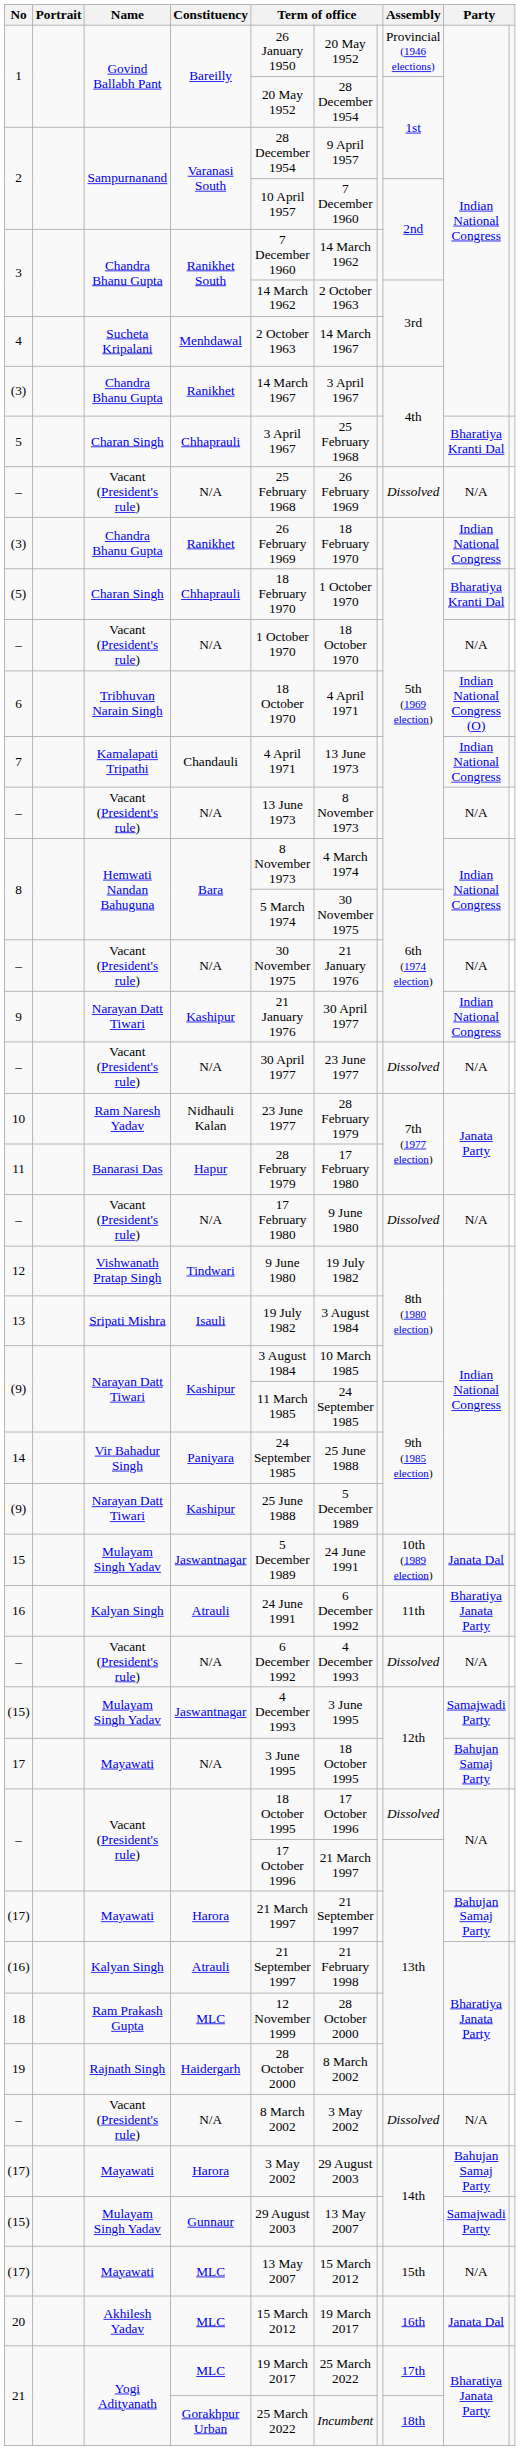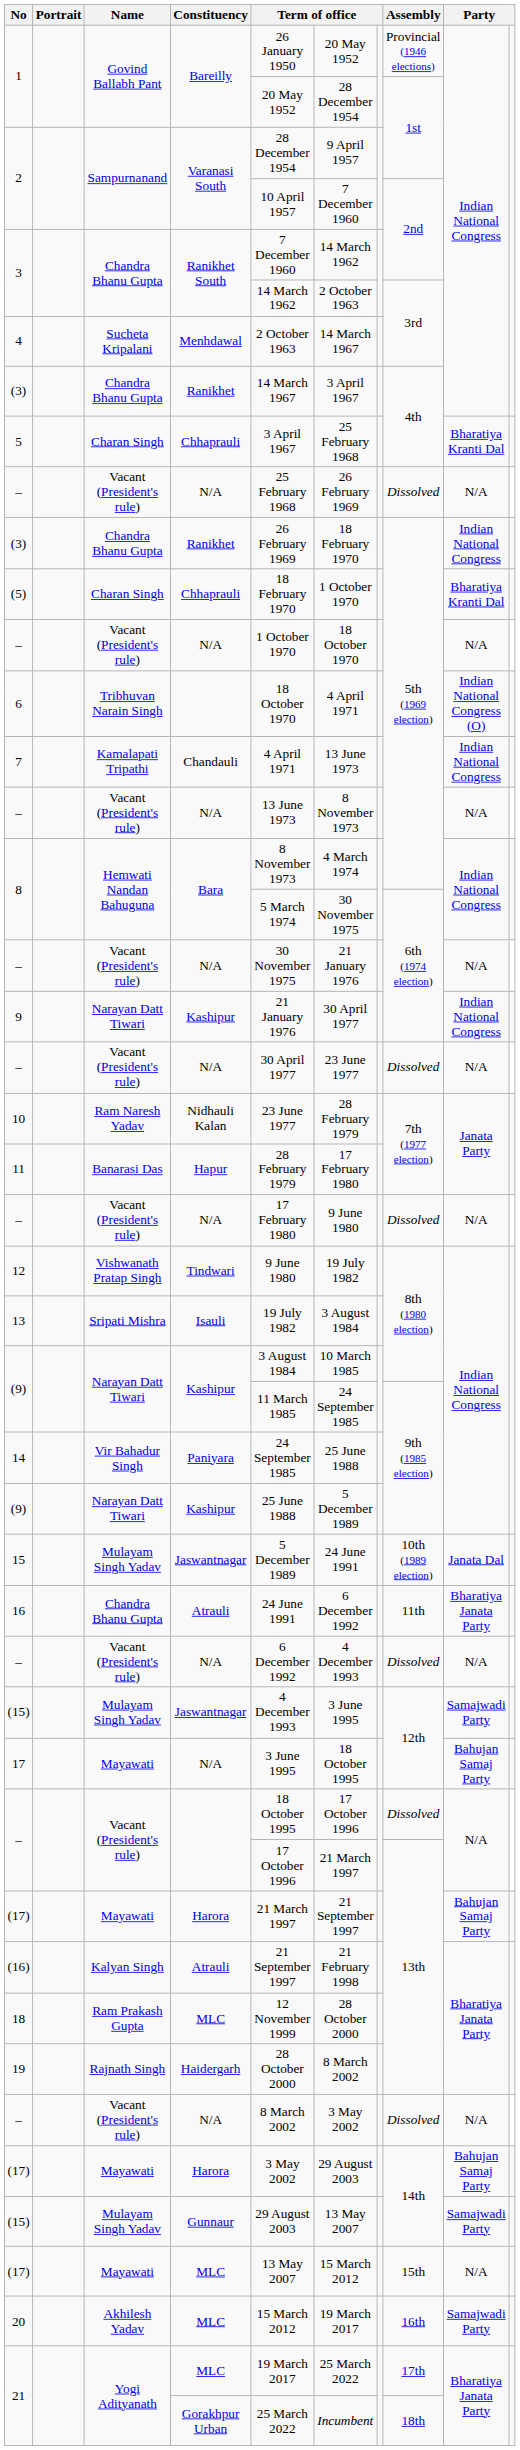(127, 1610) Kalyan Singh -> (127, 1610) Chandra Bhanu Gupta
(476, 2321) Janata Dal -> (476, 2321) Samajwadi Party
